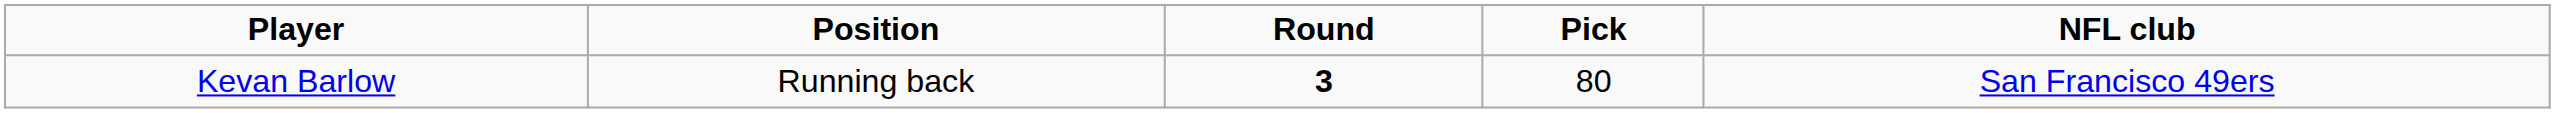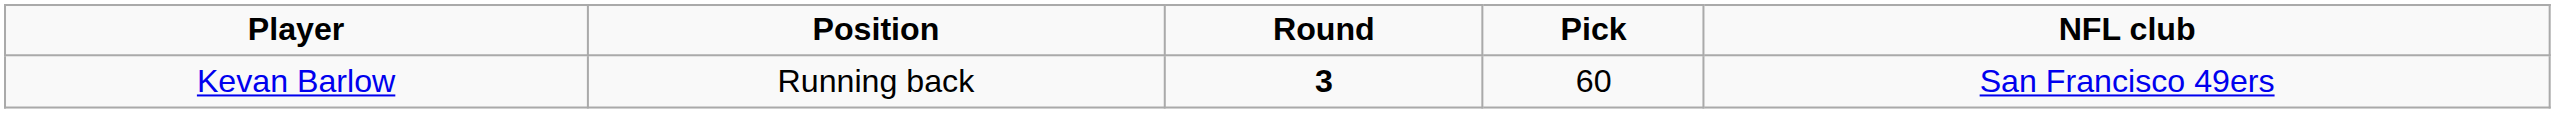(1594, 81) 80 -> (1594, 81) 60
